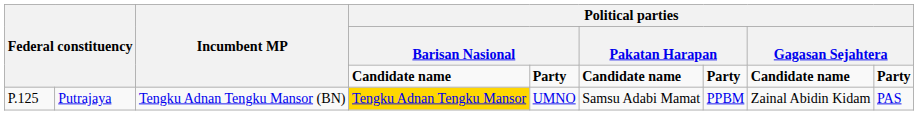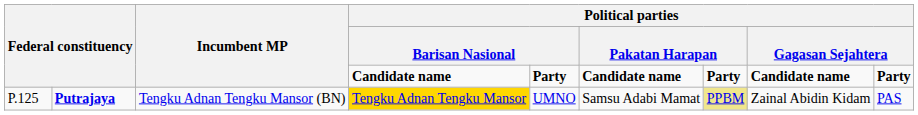(85, 98) normal -> (85, 98) bold
(726, 98) no background -> (726, 98) khaki background
